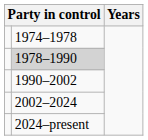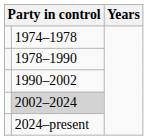(46, 59) lightgrey background -> (46, 59) no background
(46, 102) no background -> (46, 102) lightgrey background
